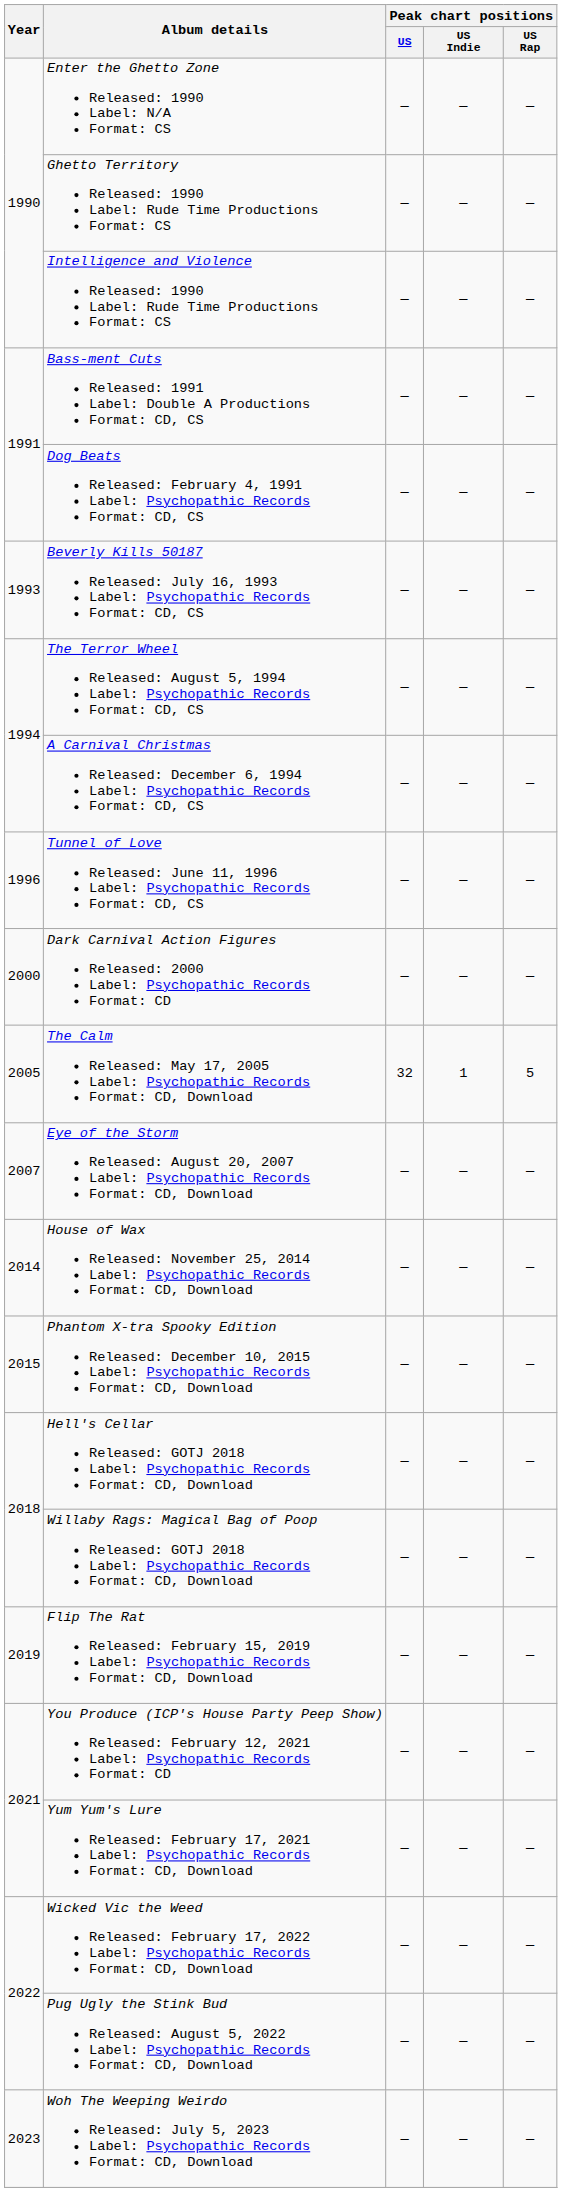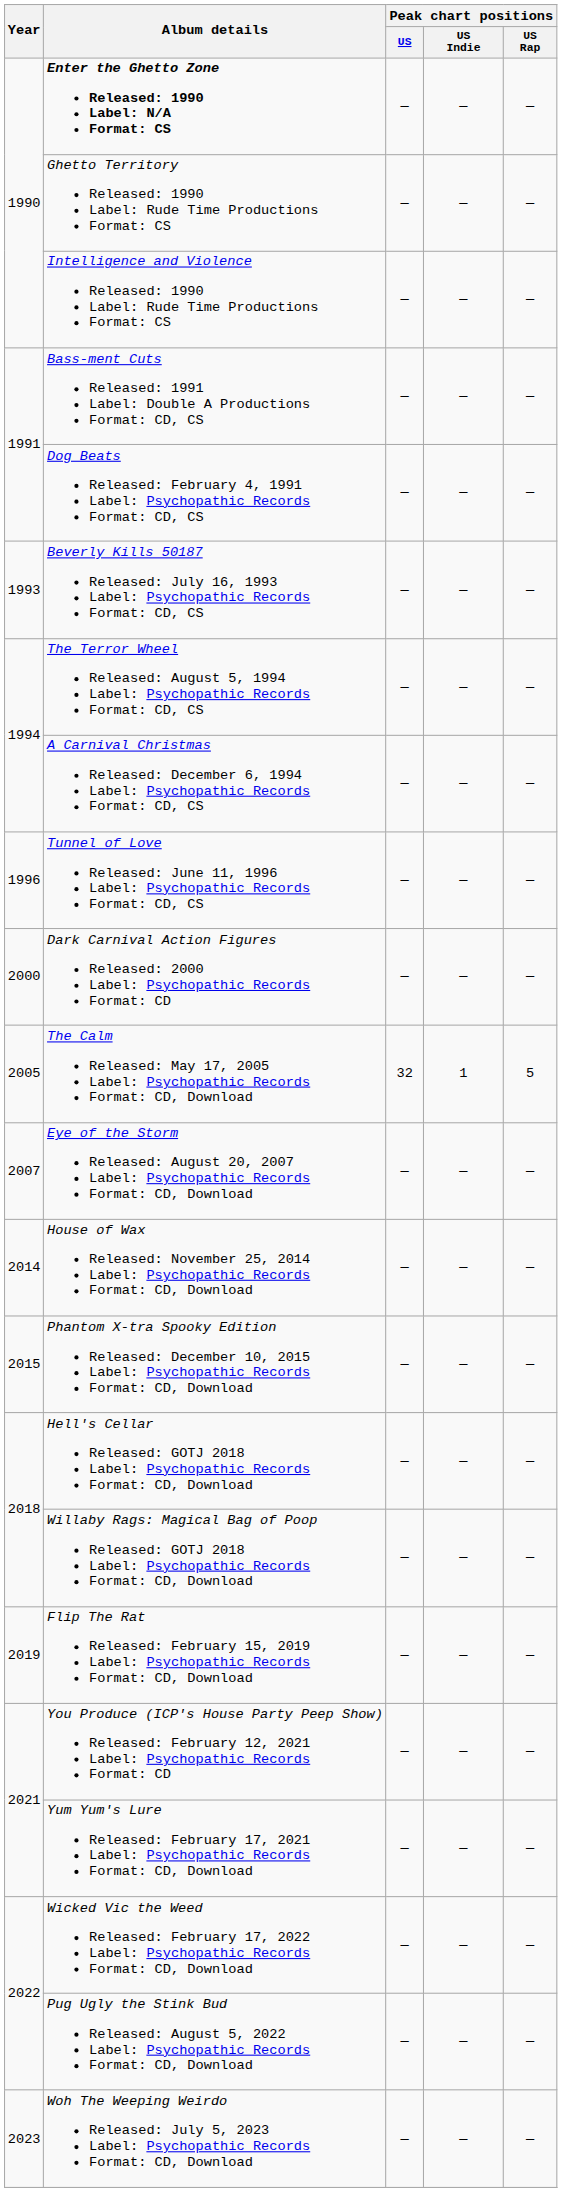(215, 99) normal -> (215, 99) bold
